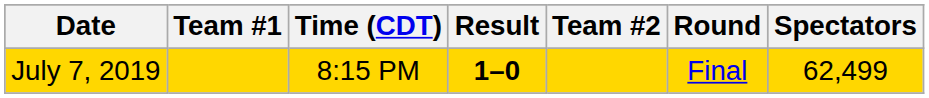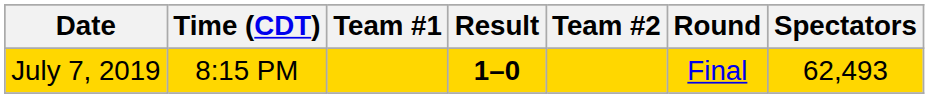columns swapped: (368, 26) <-> (228, 26)
(845, 70) 62,499 -> (845, 70) 62,493
